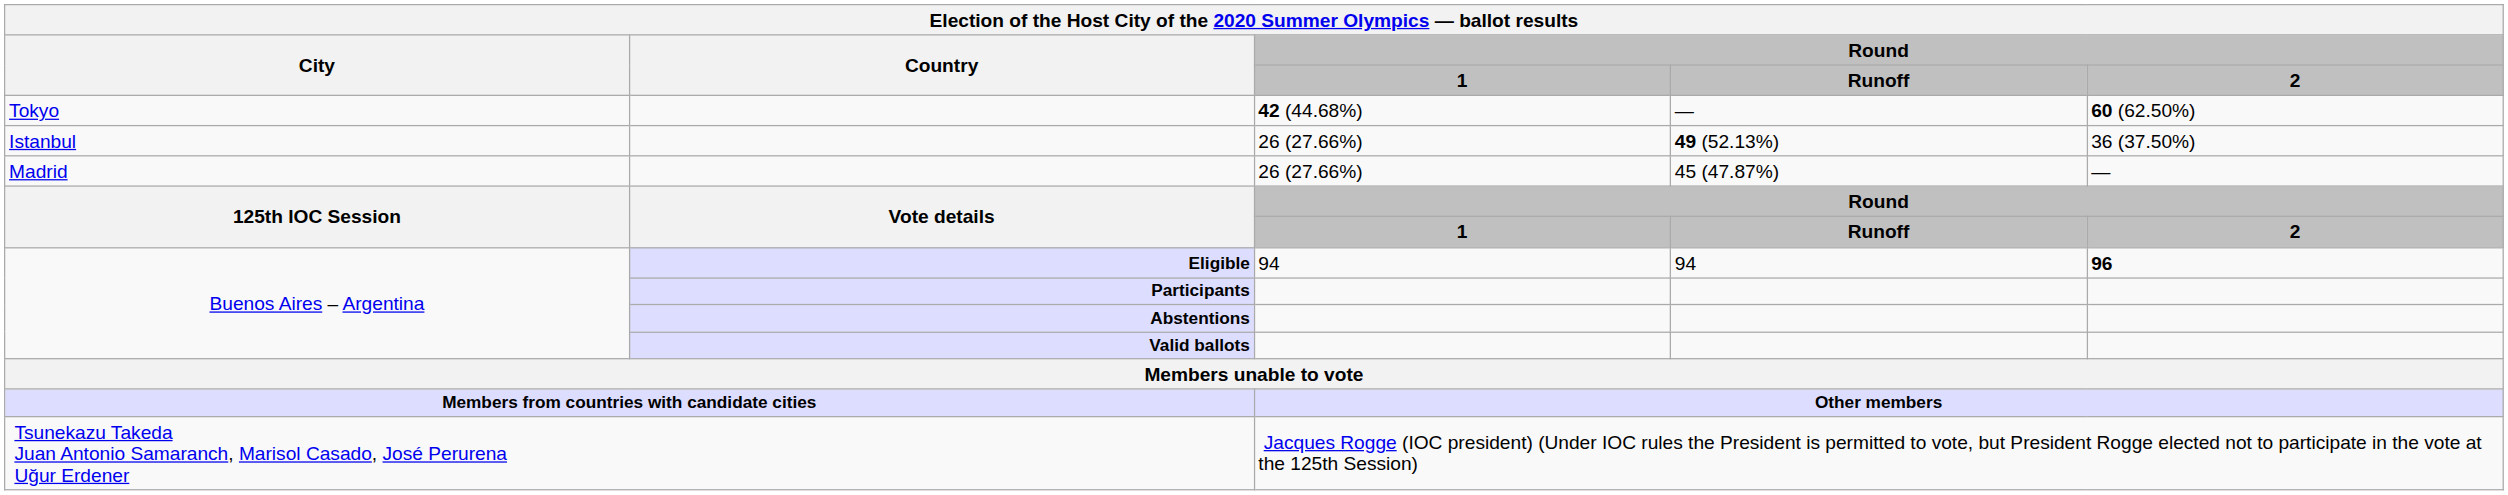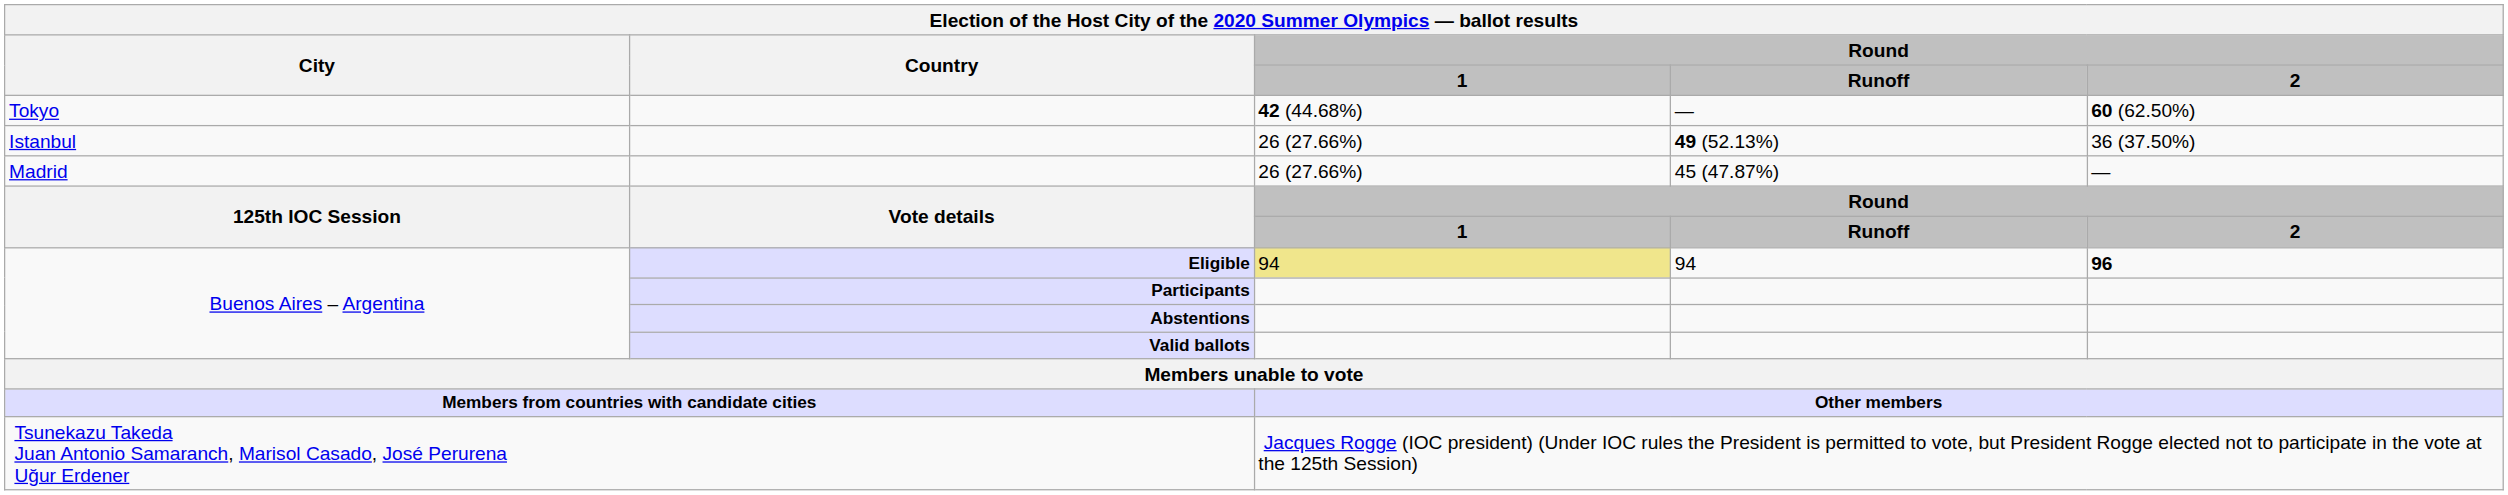(1269, 262) no background -> (1269, 262) khaki background
